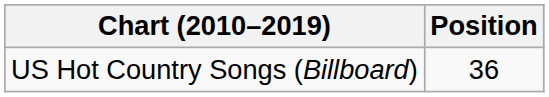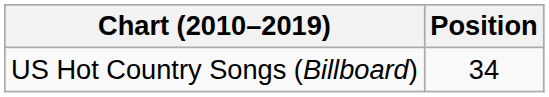(484, 69) 36 -> (484, 69) 34
